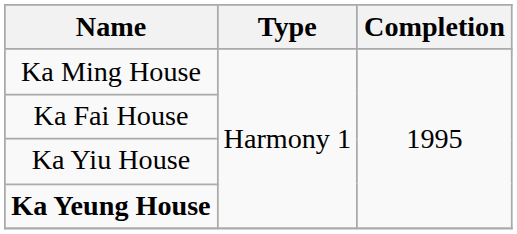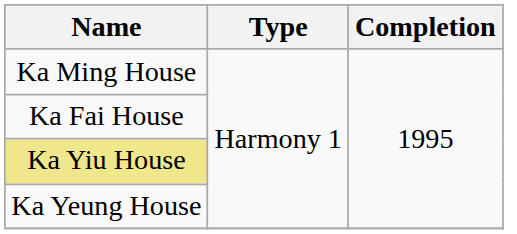(111, 160) no background -> (106, 160) khaki background
(111, 205) bold -> (106, 205) normal
